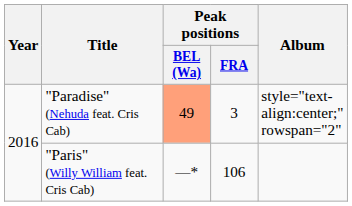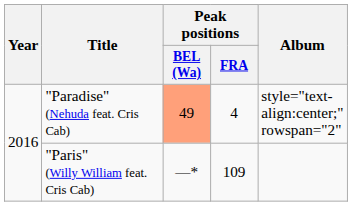(234, 113) 3 -> (234, 113) 4
(234, 171) 106 -> (234, 171) 109
